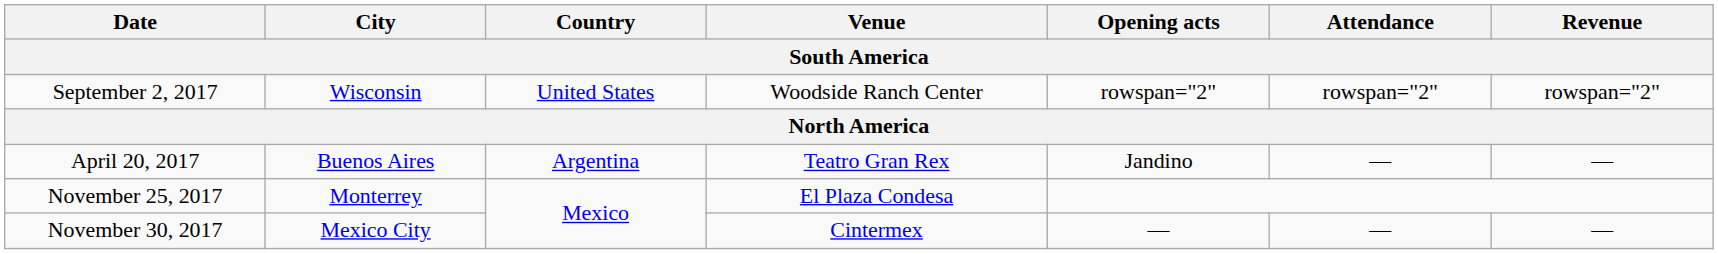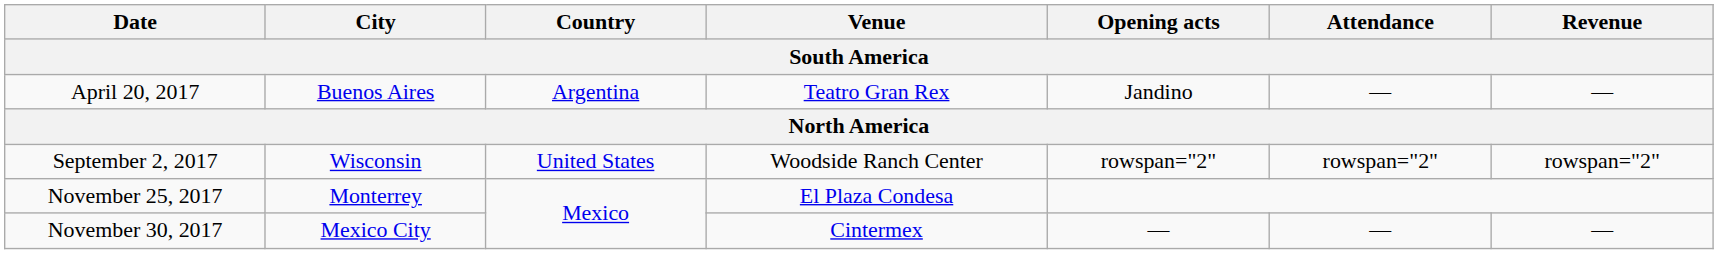rows swapped: (135, 160) <-> (135, 91)
